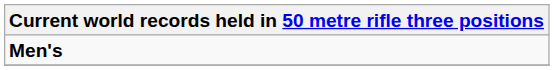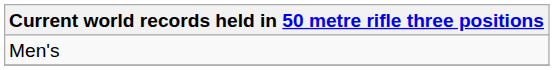(36, 50) bold -> (34, 50) normal
